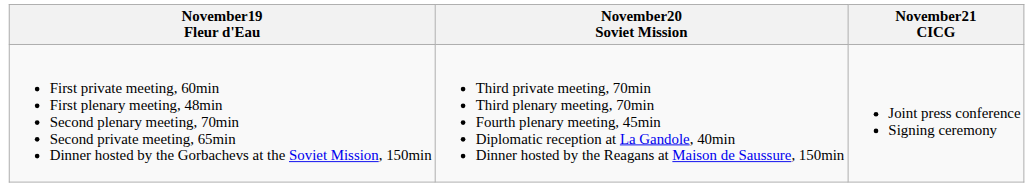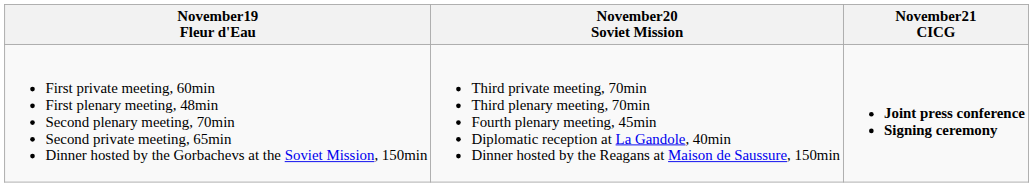(936, 122) normal -> (936, 122) bold
